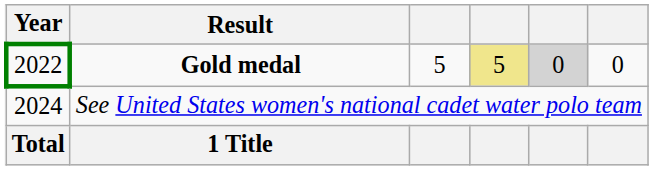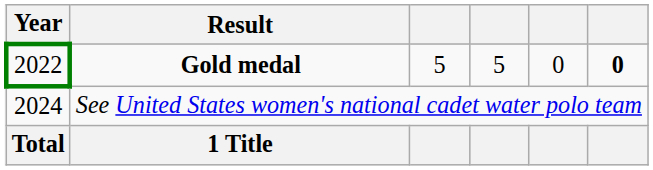(499, 64) khaki background -> (499, 64) no background
(558, 64) lightgrey background -> (558, 64) no background
(618, 64) normal -> (618, 64) bold
